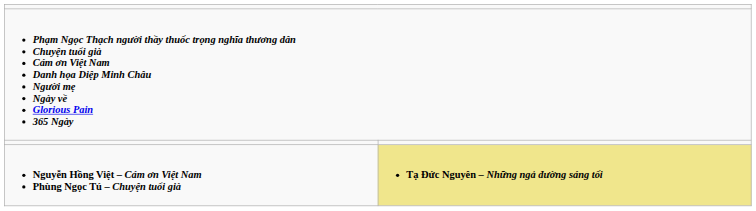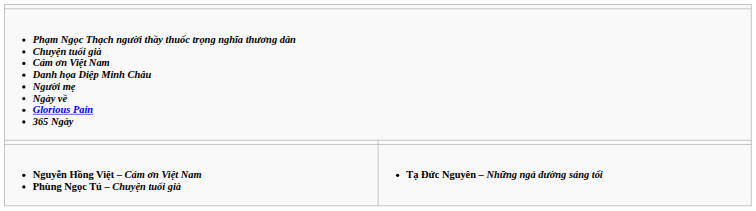(565, 175) khaki background -> (565, 175) no background
